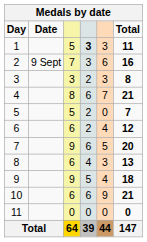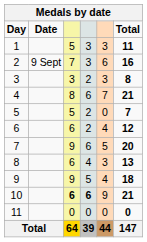(88, 46) bold -> (88, 46) normal
(72, 195) normal -> (72, 195) bold
(88, 195) normal -> (88, 195) bold
